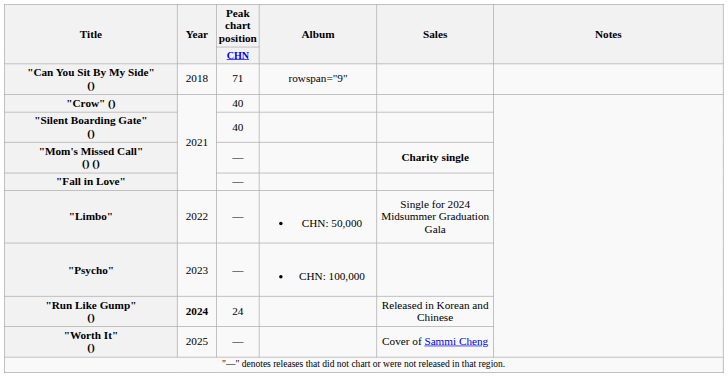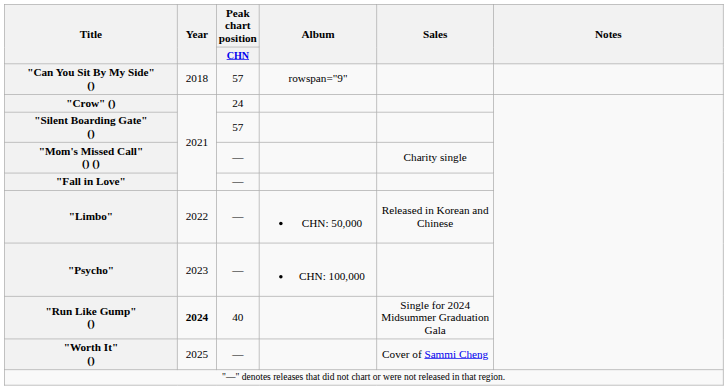(238, 79) 71 -> (238, 79) 57
(238, 103) 40 -> (238, 103) 24
(238, 127) 40 -> (238, 127) 57
(435, 157) bold -> (435, 157) normal
(435, 217) Single for 2024 Midsummer Graduation Gala -> (435, 217) Released in Korean and Chinese
(238, 311) 24 -> (238, 317) 40
(435, 311) Released in Korean and Chinese -> (435, 317) Single for 2024 Midsummer Graduation Gala
